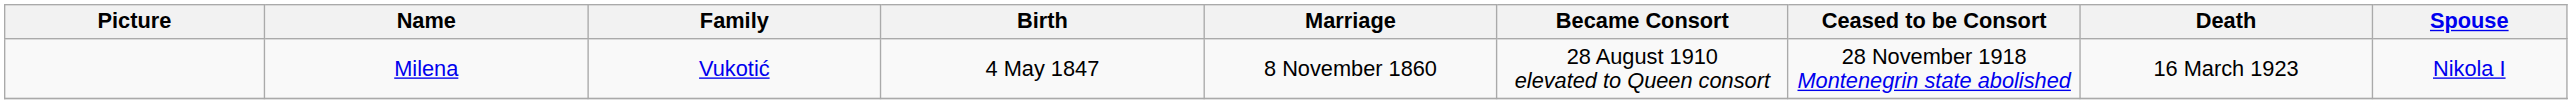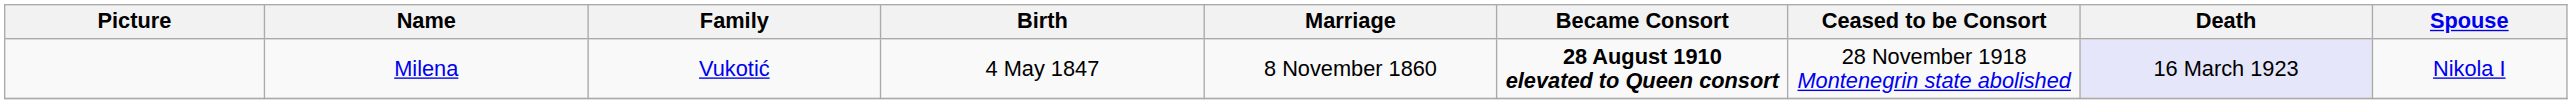(1642, 68) normal -> (1642, 68) bold
(2226, 68) no background -> (2226, 68) lavender background
